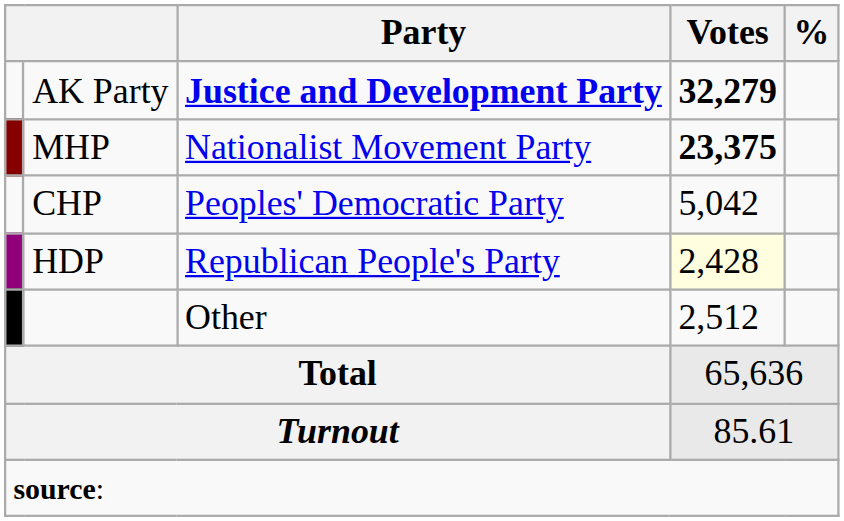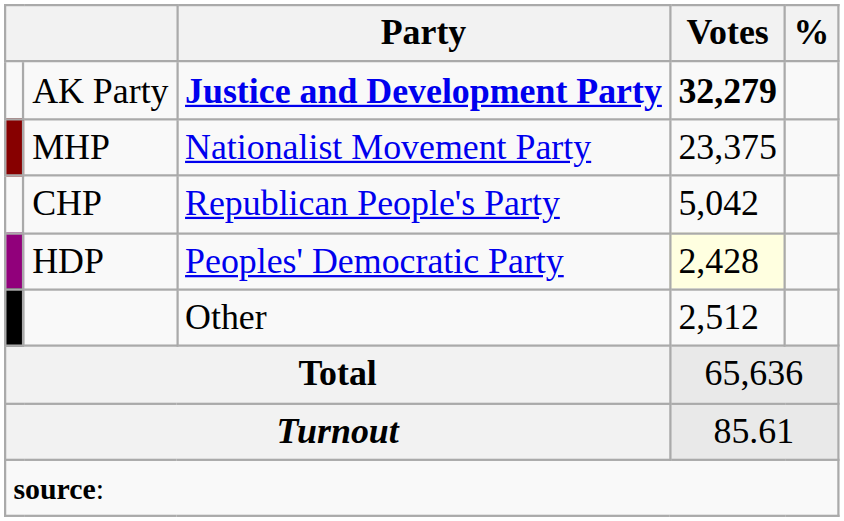(728, 146) bold -> (728, 146) normal
(374, 203) Peoples' Democratic Party -> (372, 203) Republican People's Party
(372, 260) Republican People's Party -> (374, 260) Peoples' Democratic Party
